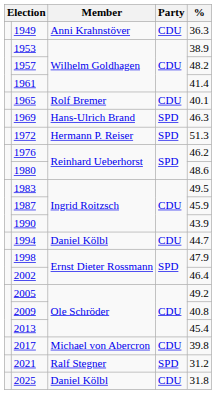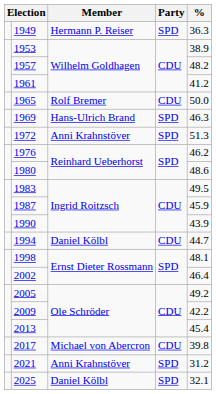(90, 30) Anni Krahnstöver -> (92, 30) Hermann P. Reiser
(170, 30) CDU -> (168, 30) SPD
(199, 83) 41.4 -> (199, 83) 41.2
(199, 100) 40.1 -> (199, 100) 50.0
(92, 135) Hermann P. Reiser -> (90, 135) Anni Krahnstöver
(199, 258) 47.9 -> (199, 258) 48.1
(199, 310) 40.8 -> (199, 310) 42.2
(78, 363) Ralf Stegner -> (90, 363) Anni Krahnstöver
(170, 380) CDU -> (168, 380) SPD
(199, 380) 31.8 -> (199, 380) 32.1
